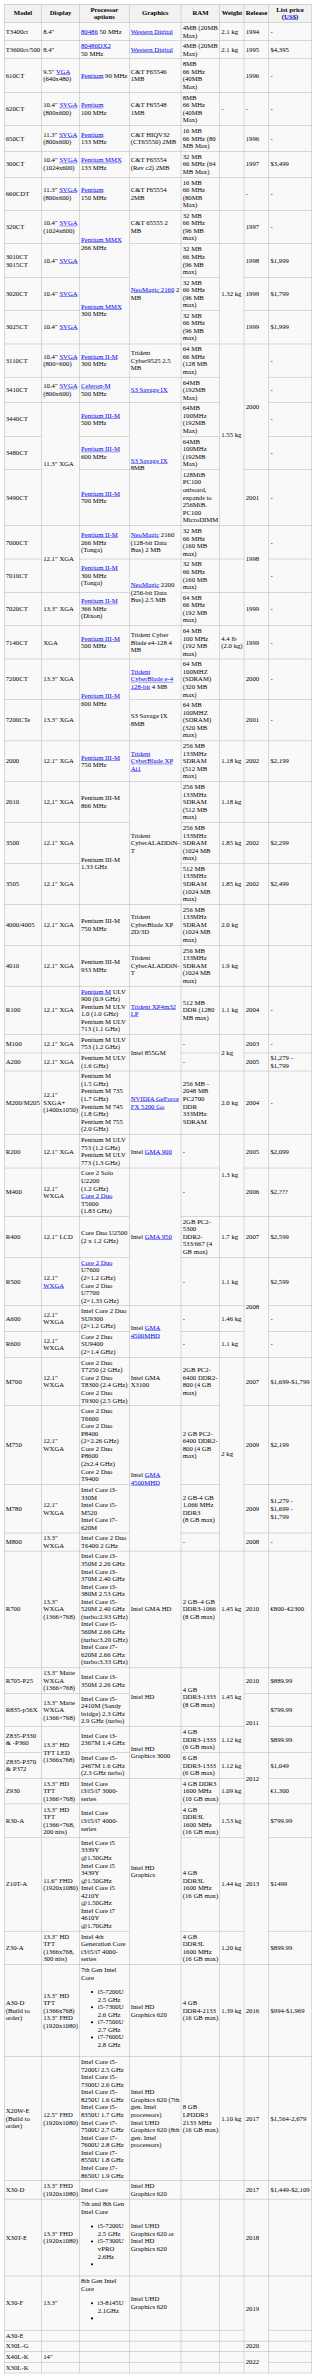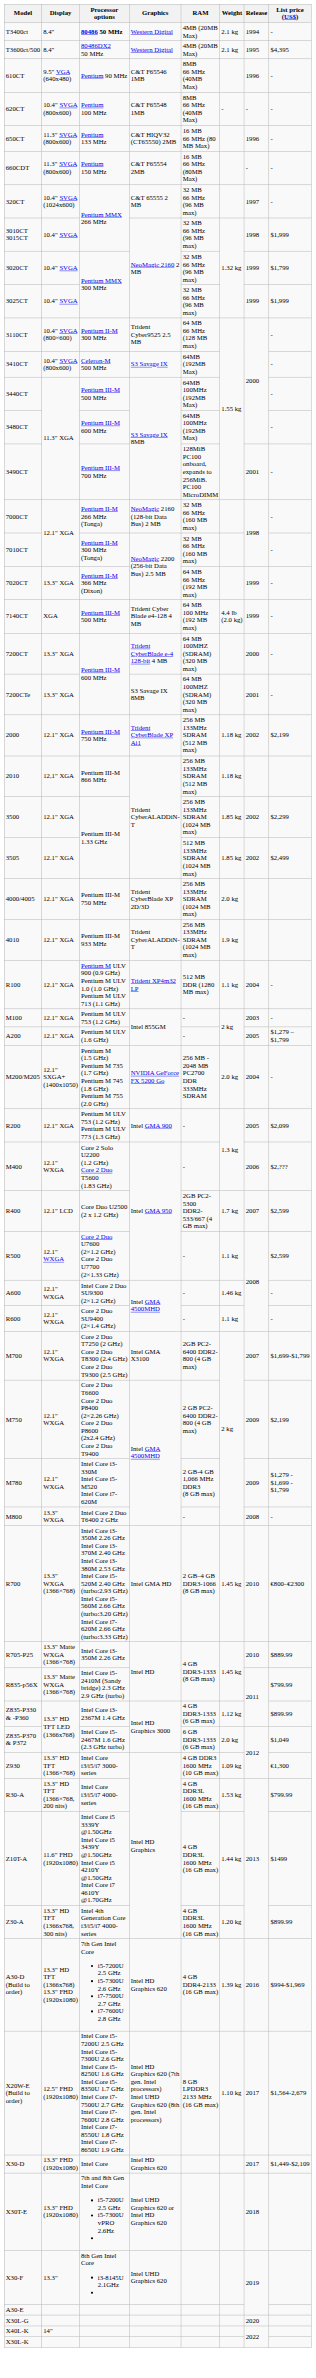(101, 31) normal -> (102, 31) bold
- row: (15, 164)
(231, 1765) 1.12 kg -> (230, 1739) 2.0 kg
